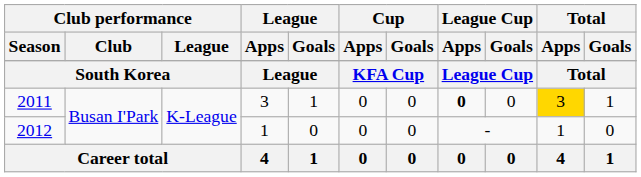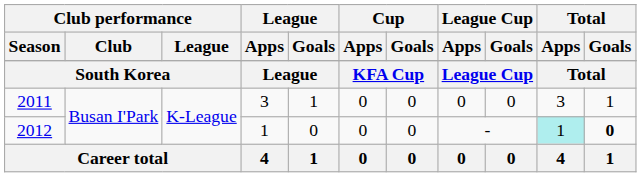(461, 102) bold -> (461, 102) normal
(561, 102) gold background -> (561, 102) no background
(561, 130) no background -> (561, 130) paleturquoise background
(610, 130) normal -> (610, 130) bold
